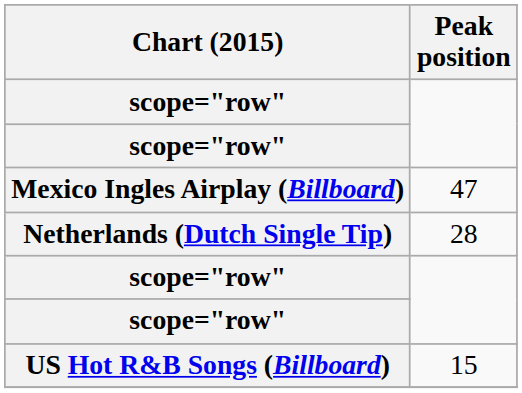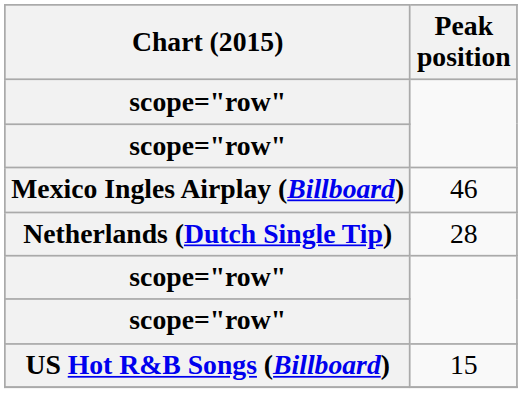(464, 189) 47 -> (464, 189) 46
